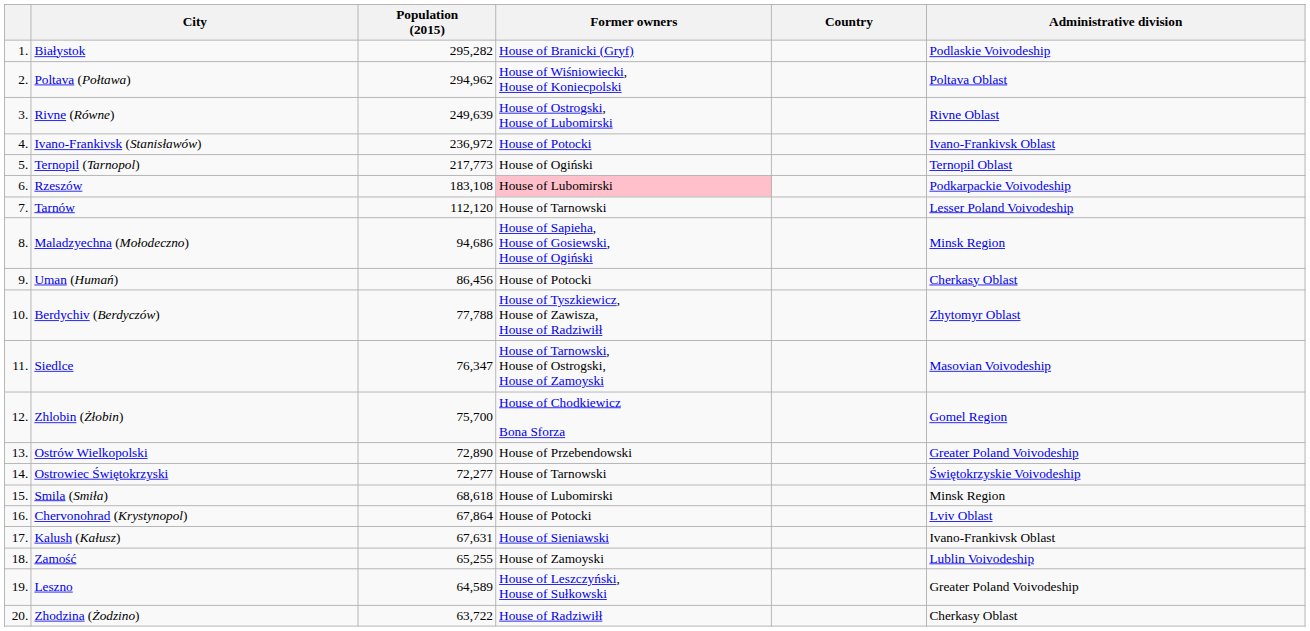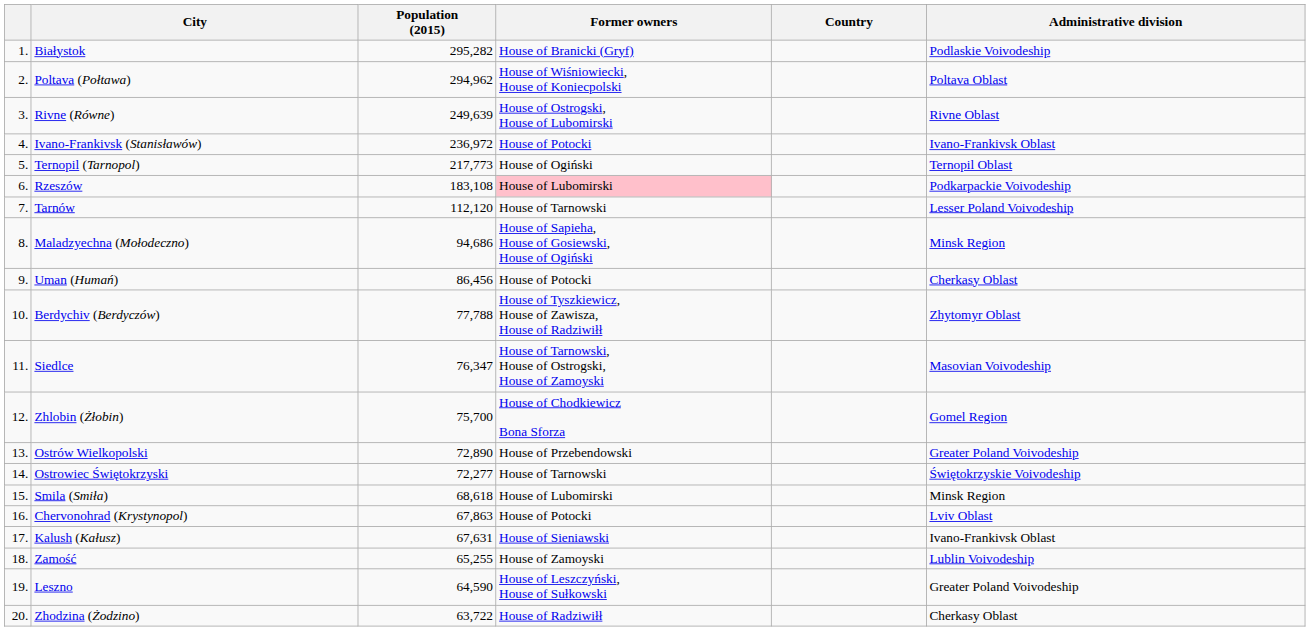(475, 516) 67,864 -> (475, 516) 67,863
(475, 587) 64,589 -> (475, 587) 64,590
